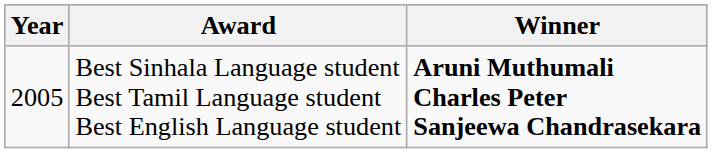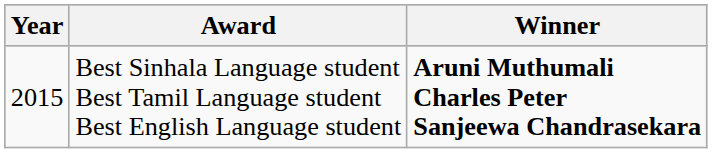(37, 96) 2005 -> (37, 96) 2015
